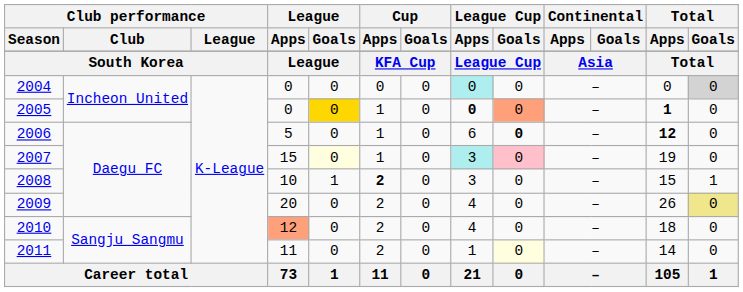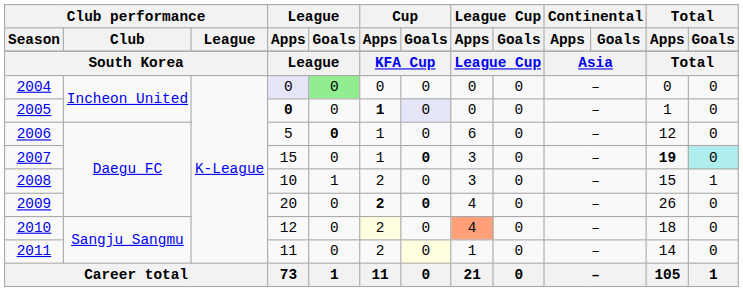(288, 87) no background -> (288, 87) lavender background
(334, 87) no background -> (334, 87) lightgreen background
(472, 87) paleturquoise background -> (472, 87) no background
(713, 87) lightgrey background -> (713, 87) no background
(288, 110) normal -> (288, 110) bold
(334, 110) gold background -> (334, 110) no background
(380, 110) normal -> (380, 110) bold
(426, 110) no background -> (426, 110) lavender background
(472, 110) bold -> (472, 110) normal
(519, 110) lightsalmon background -> (519, 110) no background
(667, 110) bold -> (667, 110) normal
(334, 134) normal -> (334, 134) bold
(519, 134) bold -> (519, 134) normal
(667, 134) bold -> (667, 134) normal
(334, 157) lightyellow background -> (334, 157) no background
(426, 157) normal -> (426, 157) bold
(472, 157) paleturquoise background -> (472, 157) no background
(519, 157) pink background -> (519, 157) no background
(667, 157) normal -> (667, 157) bold
(713, 157) no background -> (713, 157) paleturquoise background
(380, 181) bold -> (380, 181) normal
(380, 204) normal -> (380, 204) bold
(426, 204) normal -> (426, 204) bold
(713, 204) khaki background -> (713, 204) no background
(288, 228) lightsalmon background -> (288, 228) no background
(380, 228) no background -> (380, 228) lightyellow background
(472, 228) no background -> (472, 228) lightsalmon background
(426, 251) no background -> (426, 251) lightyellow background
(519, 251) lightyellow background -> (519, 251) no background
